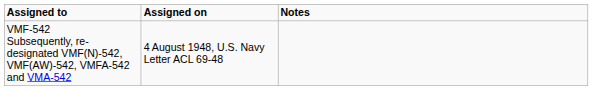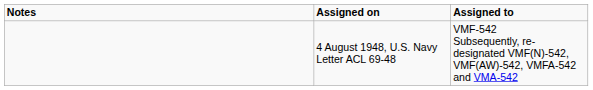columns swapped: (37, 12) <-> (295, 12)
